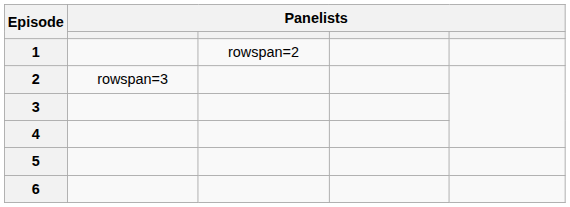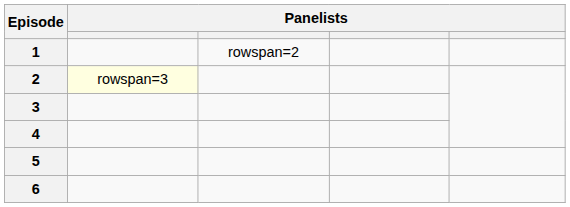(133, 79) no background -> (133, 79) lightyellow background
